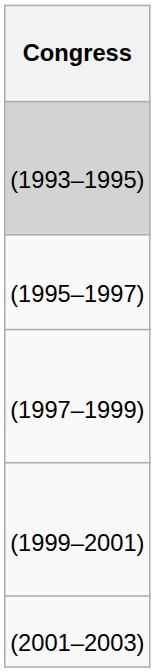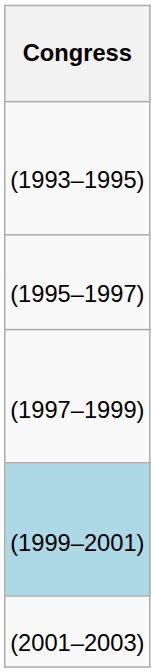(77, 180) lightgrey background -> (77, 180) no background
(77, 542) no background -> (77, 542) lightblue background
